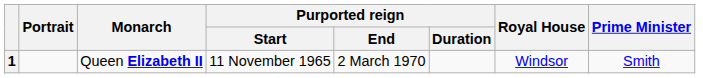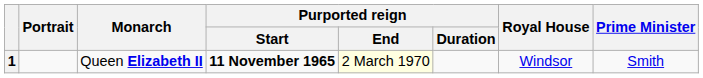(270, 61) normal -> (272, 61) bold
(381, 61) no background -> (386, 61) lightyellow background
